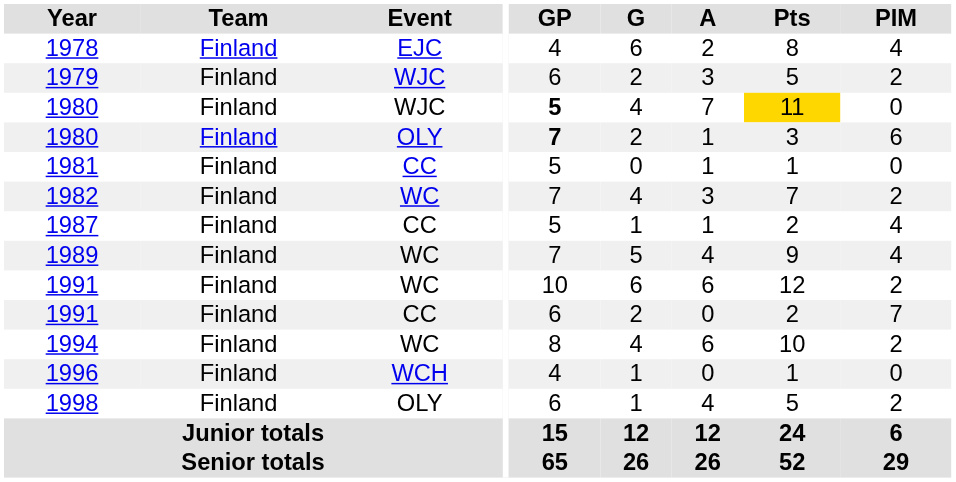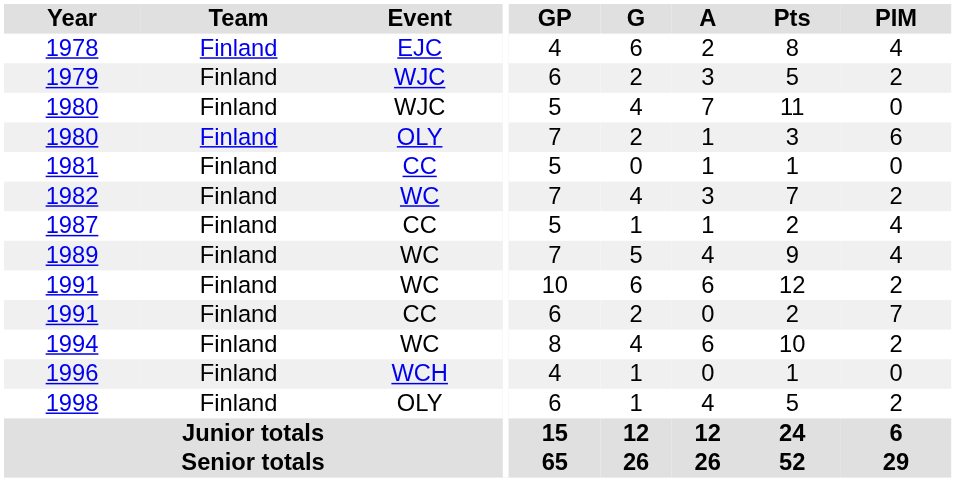(555, 107) bold -> (555, 107) normal
(792, 107) gold background -> (792, 107) no background
(555, 136) bold -> (555, 136) normal
